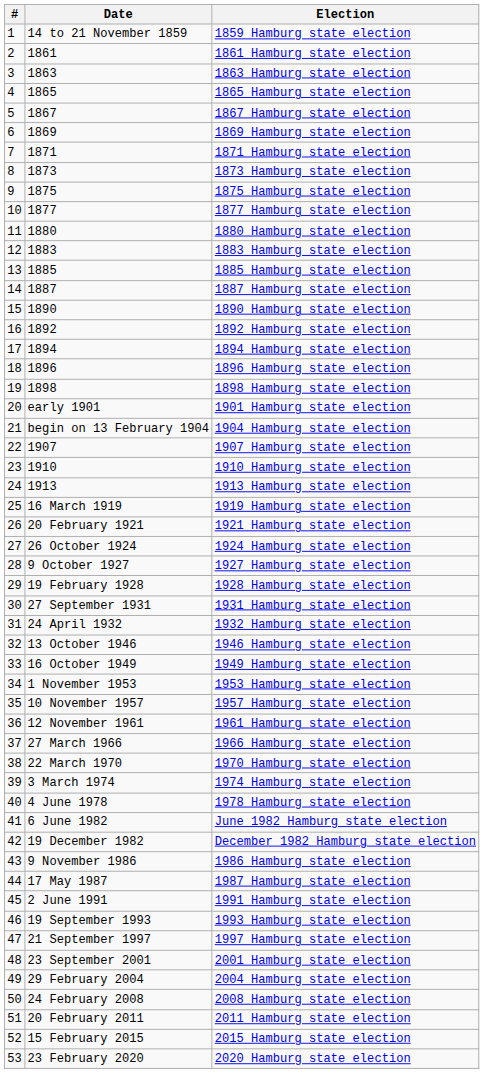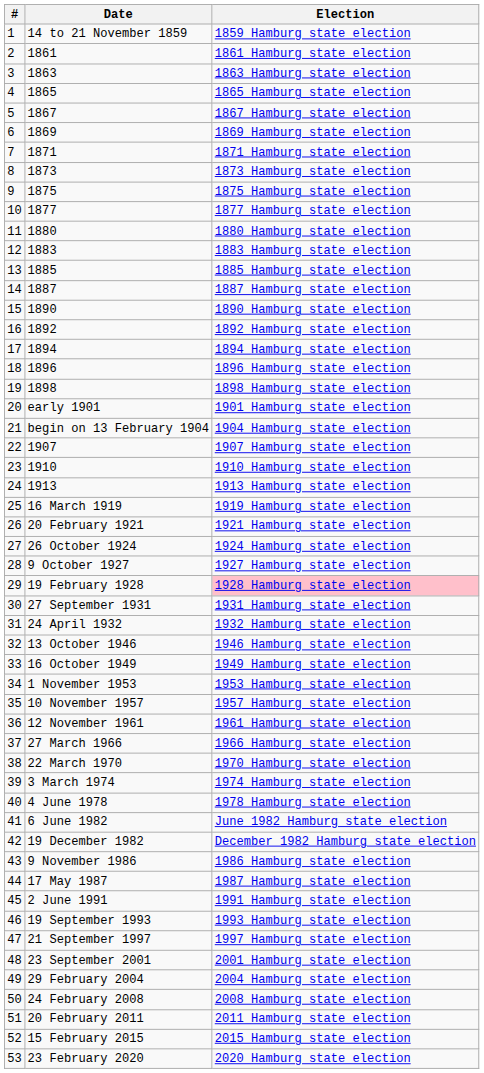(313, 586) no background -> (313, 586) pink background
